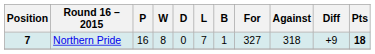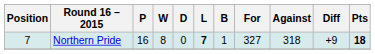(28, 40) bold -> (28, 40) normal
(204, 40) normal -> (204, 40) bold
